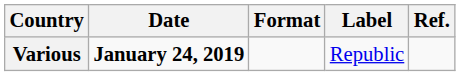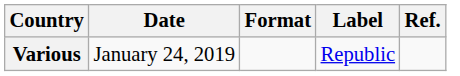(169, 53) bold -> (164, 53) normal
